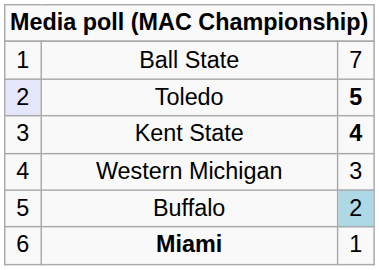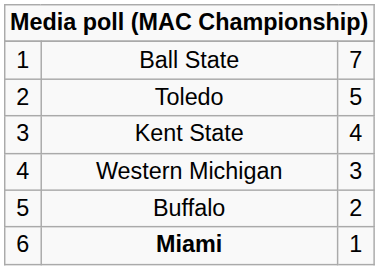(23, 97) lavender background -> (23, 97) no background
(356, 97) bold -> (356, 97) normal
(356, 134) bold -> (356, 134) normal
(356, 208) lightblue background -> (356, 208) no background
